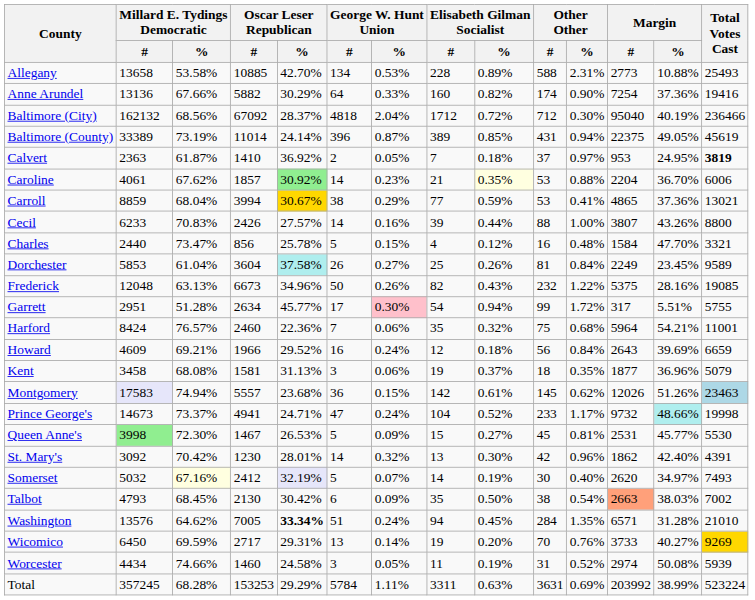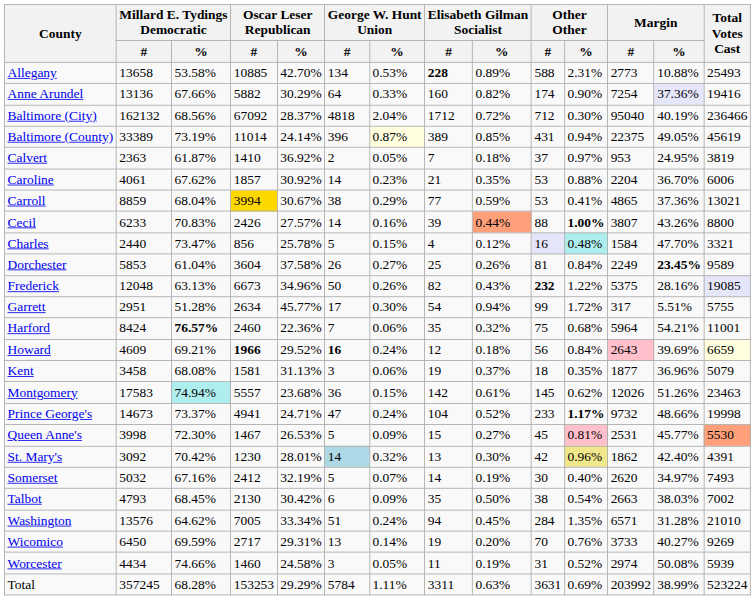(440, 72) normal -> (438, 72) bold
(678, 94) no background -> (678, 94) lavender background
(392, 136) no background -> (390, 136) lightyellow background
(718, 158) bold -> (720, 158) normal
(301, 179) lightgreen background -> (301, 179) no background
(495, 179) lightyellow background -> (493, 179) no background
(247, 200) no background -> (247, 200) gold background
(301, 200) gold background -> (301, 200) no background
(495, 222) no background -> (493, 222) lightsalmon background
(587, 222) normal -> (586, 222) bold
(543, 243) no background -> (541, 243) lavender background
(587, 243) no background -> (585, 243) paleturquoise background
(301, 264) paleturquoise background -> (301, 264) no background
(678, 264) normal -> (679, 264) bold
(547, 286) normal -> (545, 286) bold
(722, 286) no background -> (724, 286) lavender background
(392, 307) pink background -> (390, 307) no background
(197, 328) normal -> (196, 328) bold
(247, 350) normal -> (247, 350) bold
(337, 350) normal -> (335, 350) bold
(624, 350) no background -> (624, 350) pink background
(718, 350) no background -> (720, 350) lightyellow background
(136, 392) lavender background -> (136, 392) no background
(197, 392) no background -> (195, 392) paleturquoise background
(722, 392) lightblue background -> (724, 392) no background
(587, 413) normal -> (586, 413) bold
(678, 413) paleturquoise background -> (678, 413) no background
(133, 435) lightgreen background -> (133, 435) no background
(587, 435) no background -> (585, 435) pink background
(718, 435) no background -> (720, 435) lightsalmon background
(337, 456) no background -> (335, 456) lightblue background
(587, 456) no background -> (585, 456) khaki background
(197, 477) lightyellow background -> (195, 477) no background
(301, 477) lavender background -> (301, 477) no background
(624, 499) lightsalmon background -> (624, 499) no background
(302, 520) bold -> (301, 520) normal
(718, 541) gold background -> (720, 541) no background
